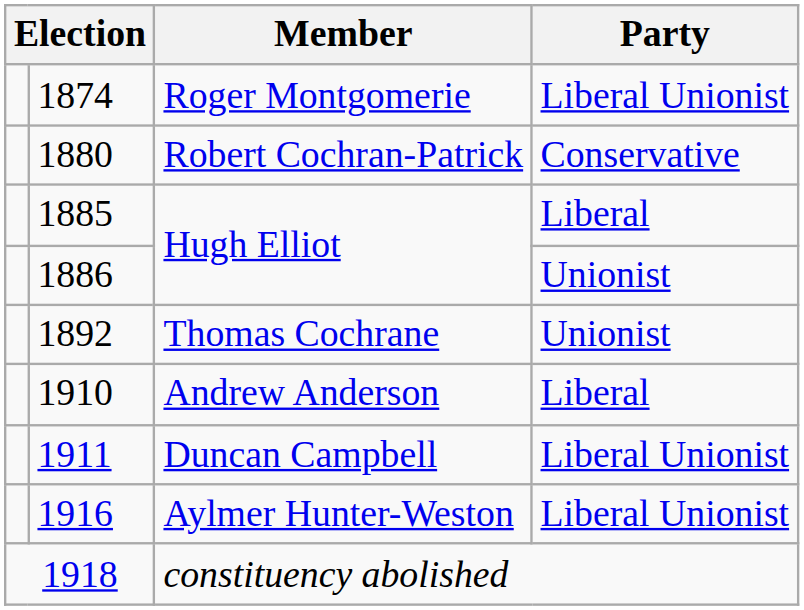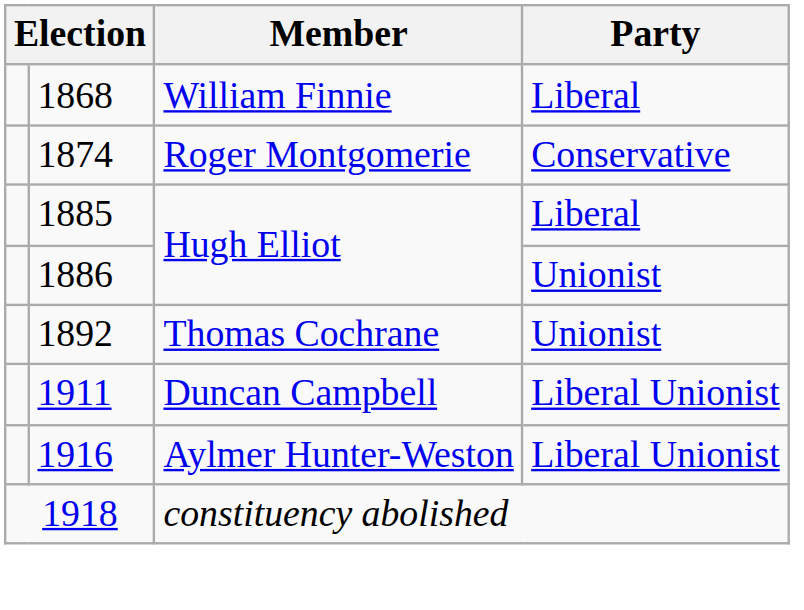+ row: (75, 94)
(665, 94) Liberal Unionist -> (631, 154) Conservative
- row: (75, 154)
- row: (75, 393)
